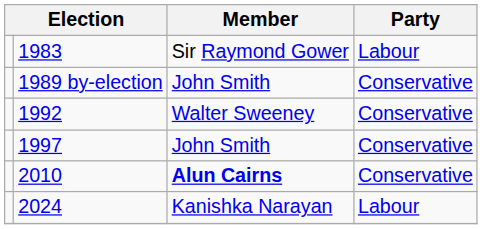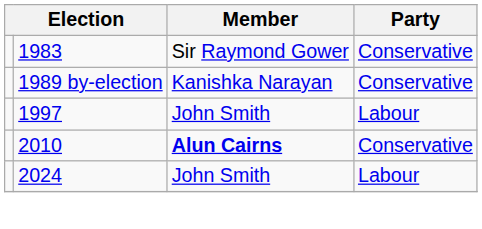(389, 51) Labour -> (415, 51) Conservative
(221, 82) John Smith -> (252, 82) Kanishka Narayan
- row: (40, 113)
(415, 144) Conservative -> (389, 113) Labour
(252, 207) Kanishka Narayan -> (221, 176) John Smith
